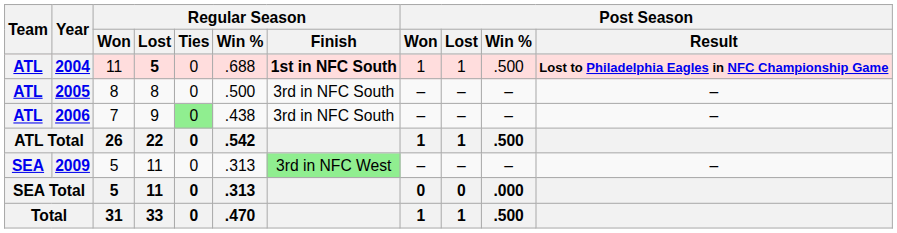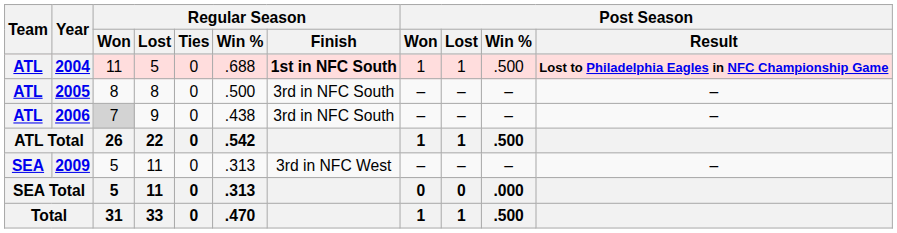(155, 67) bold -> (155, 67) normal
(114, 116) no background -> (114, 116) lightgrey background
(194, 116) lightgreen background -> (194, 116) no background
(334, 166) lightgreen background -> (334, 166) no background
